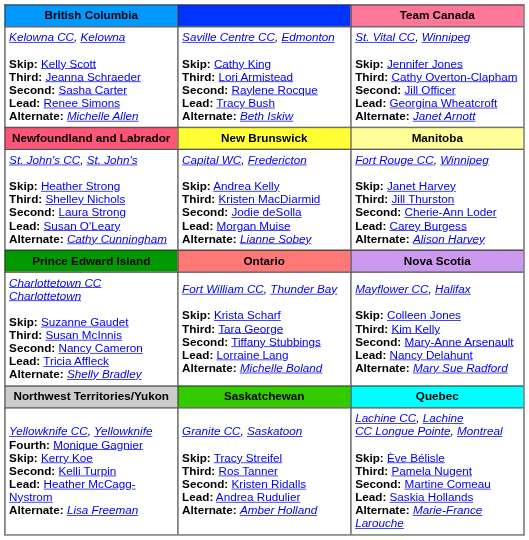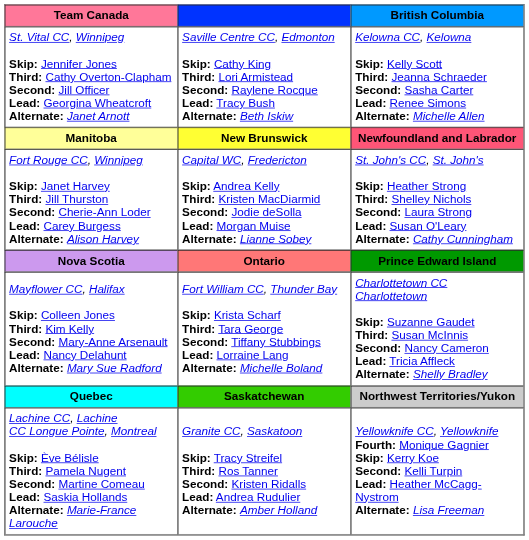columns swapped: (437, 15) <-> (91, 15)
